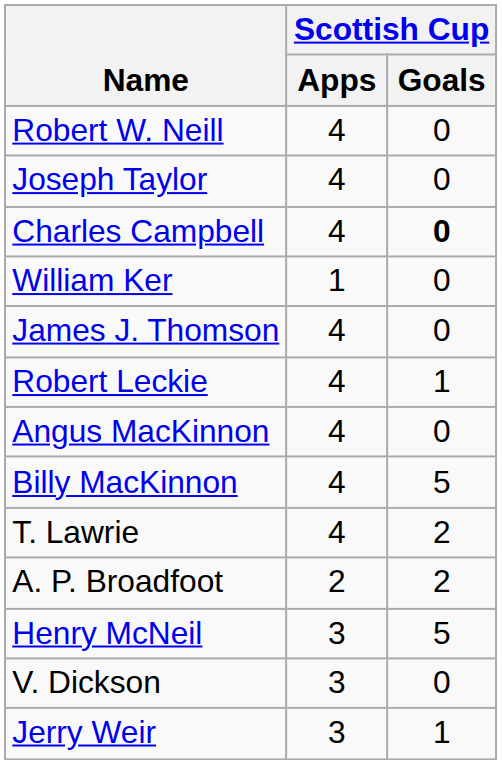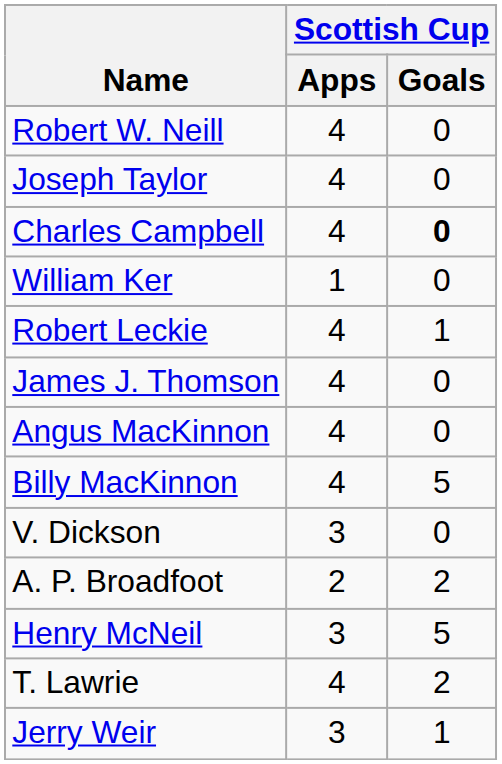rows swapped: (146, 331) <-> (110, 381)
rows swapped: (76, 532) <-> (87, 682)
